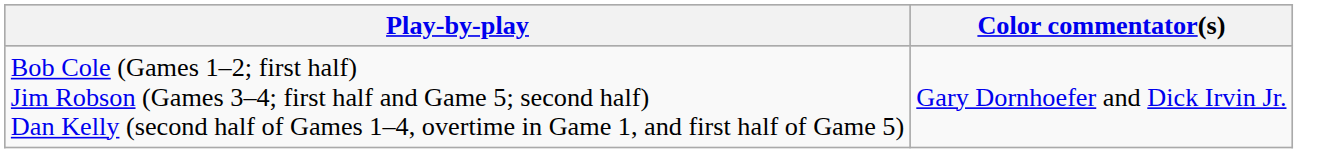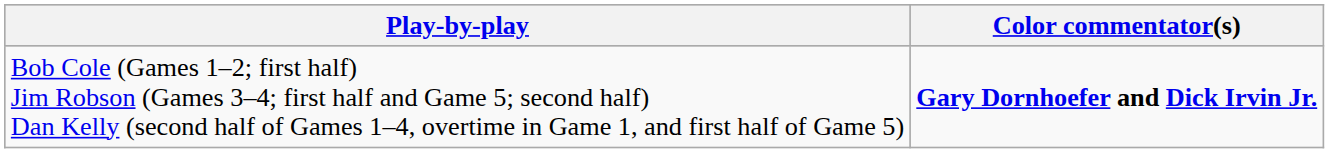(1101, 96) normal -> (1117, 96) bold
